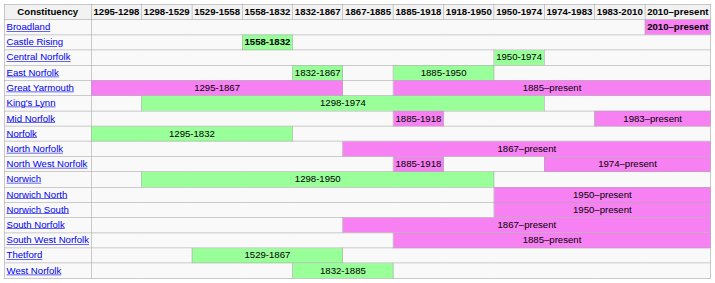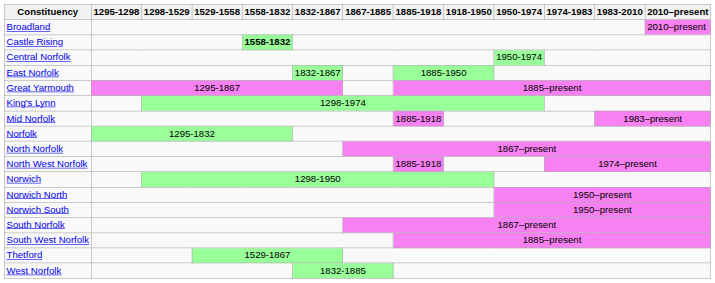(678, 27) bold -> (677, 27) normal
